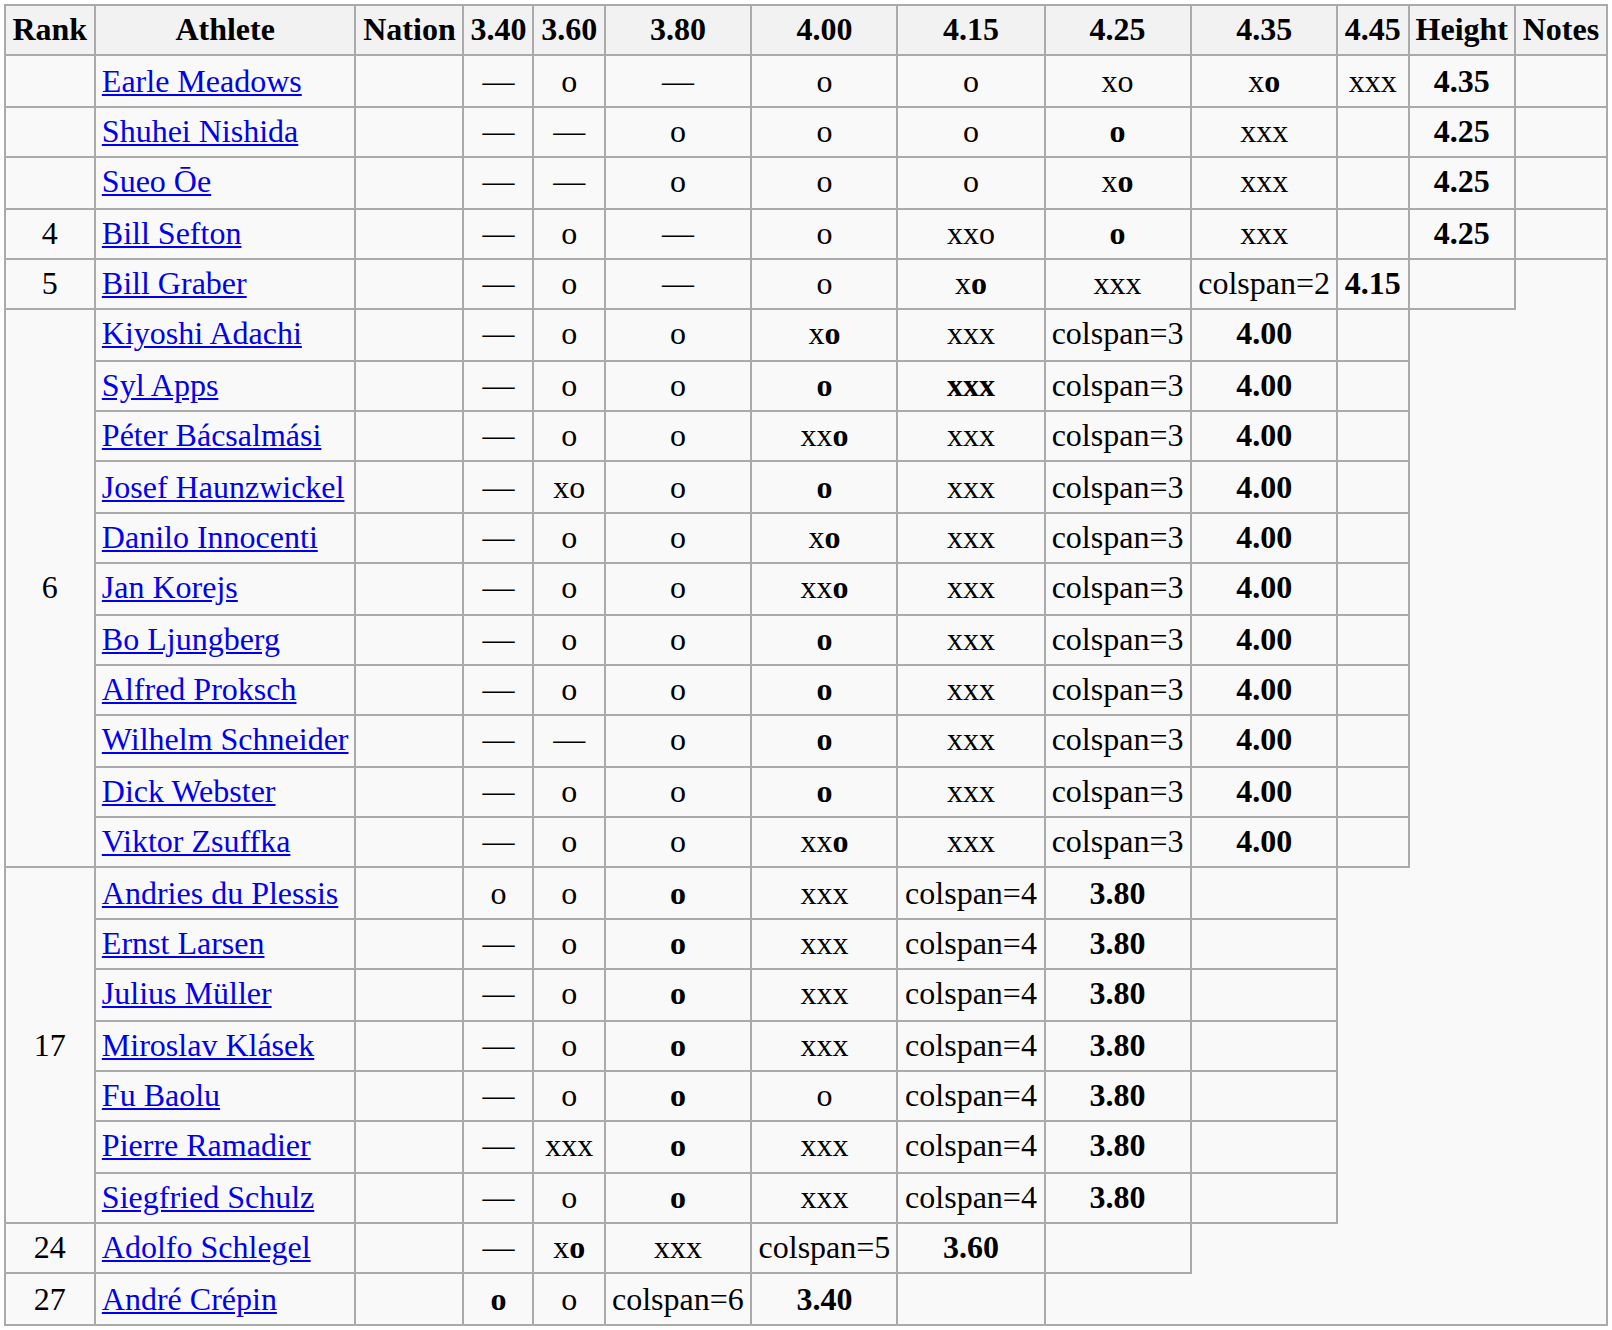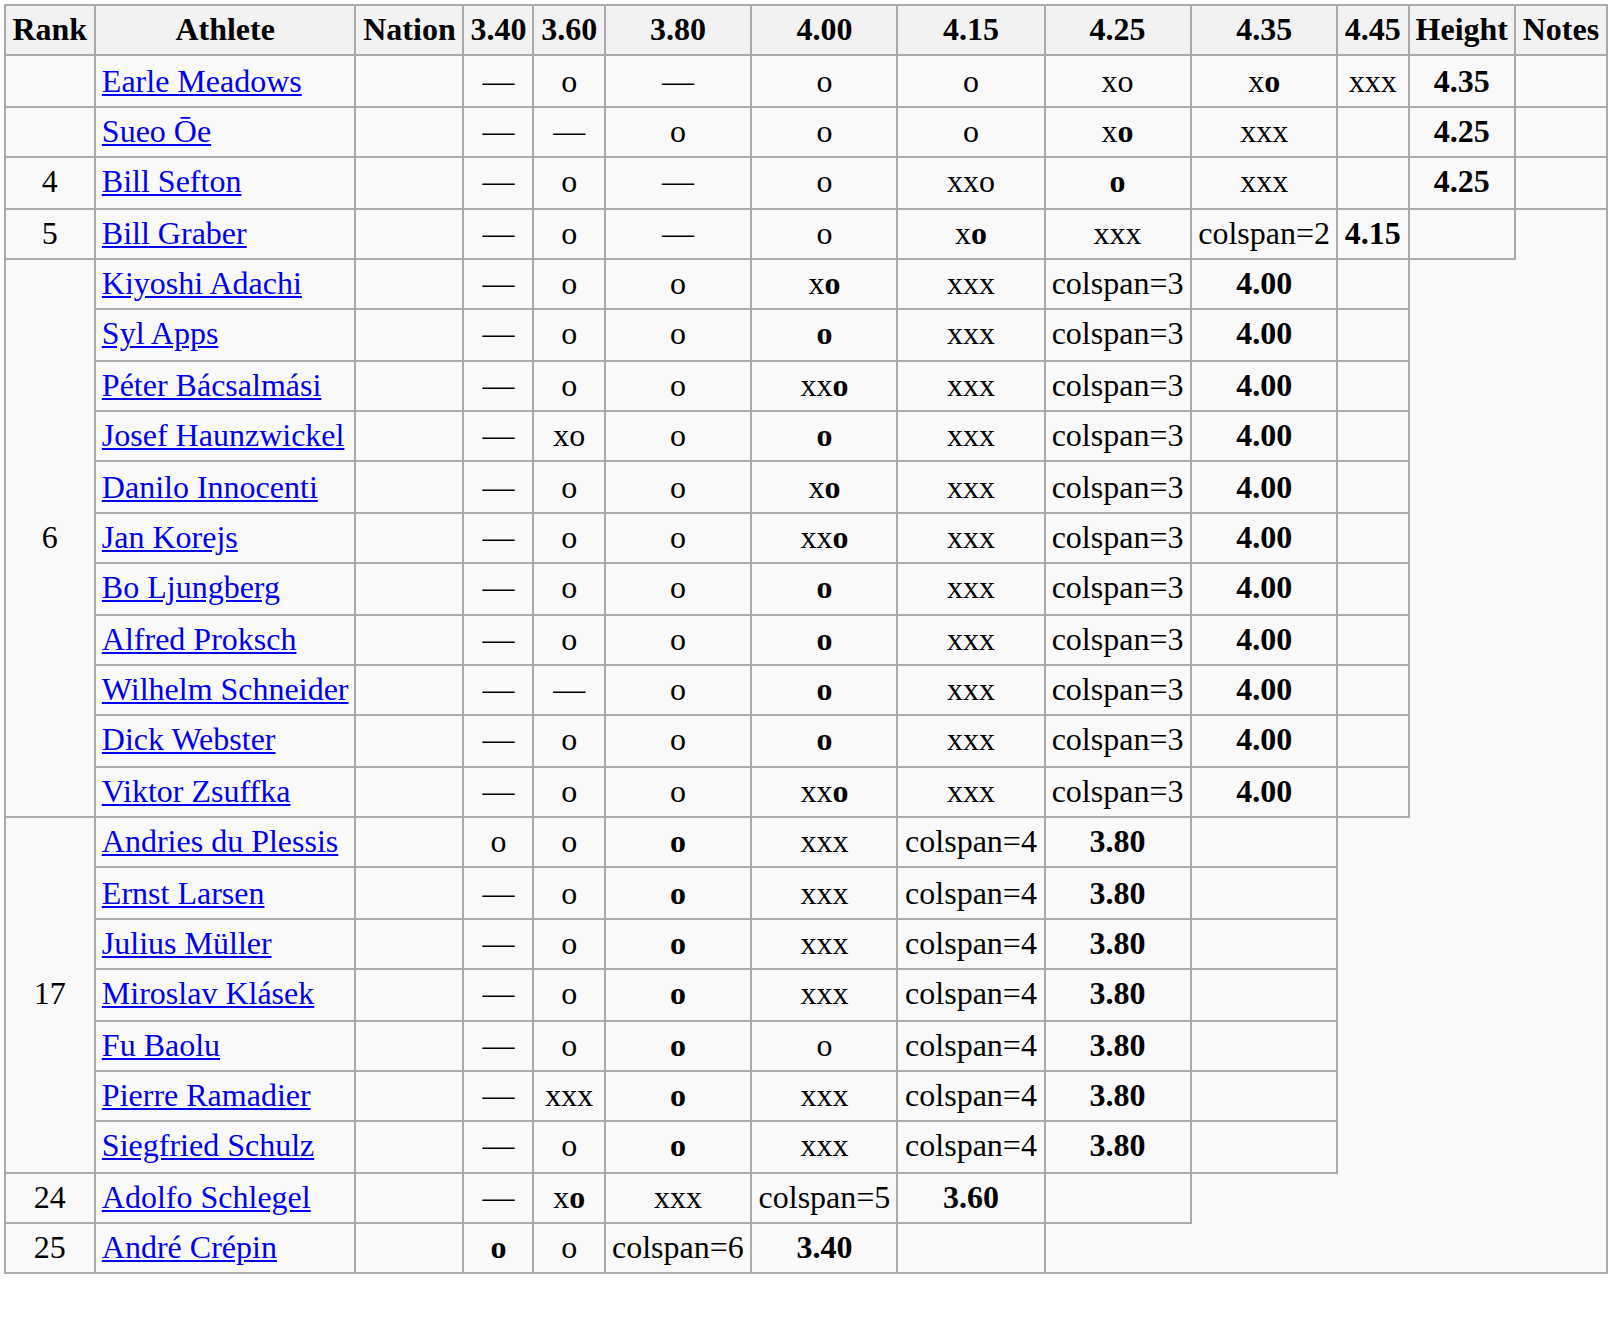- row: (200, 131)
(971, 385) bold -> (971, 334) normal
(50, 1298) 27 -> (50, 1247) 25
